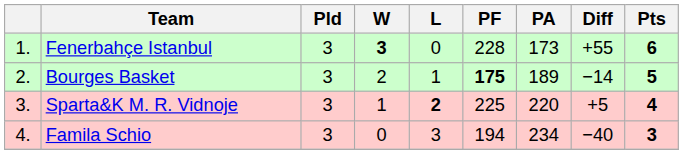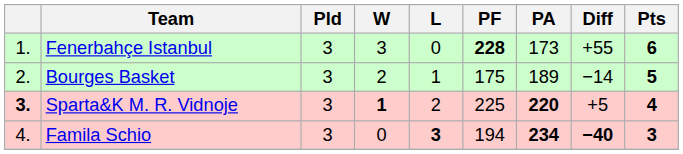(382, 47) bold -> (382, 47) normal
(490, 47) normal -> (490, 47) bold
(490, 76) bold -> (490, 76) normal
(23, 105) normal -> (23, 105) bold
(382, 105) normal -> (382, 105) bold
(436, 105) bold -> (436, 105) normal
(544, 105) normal -> (544, 105) bold
(436, 134) normal -> (436, 134) bold
(544, 134) normal -> (544, 134) bold
(598, 134) normal -> (598, 134) bold
